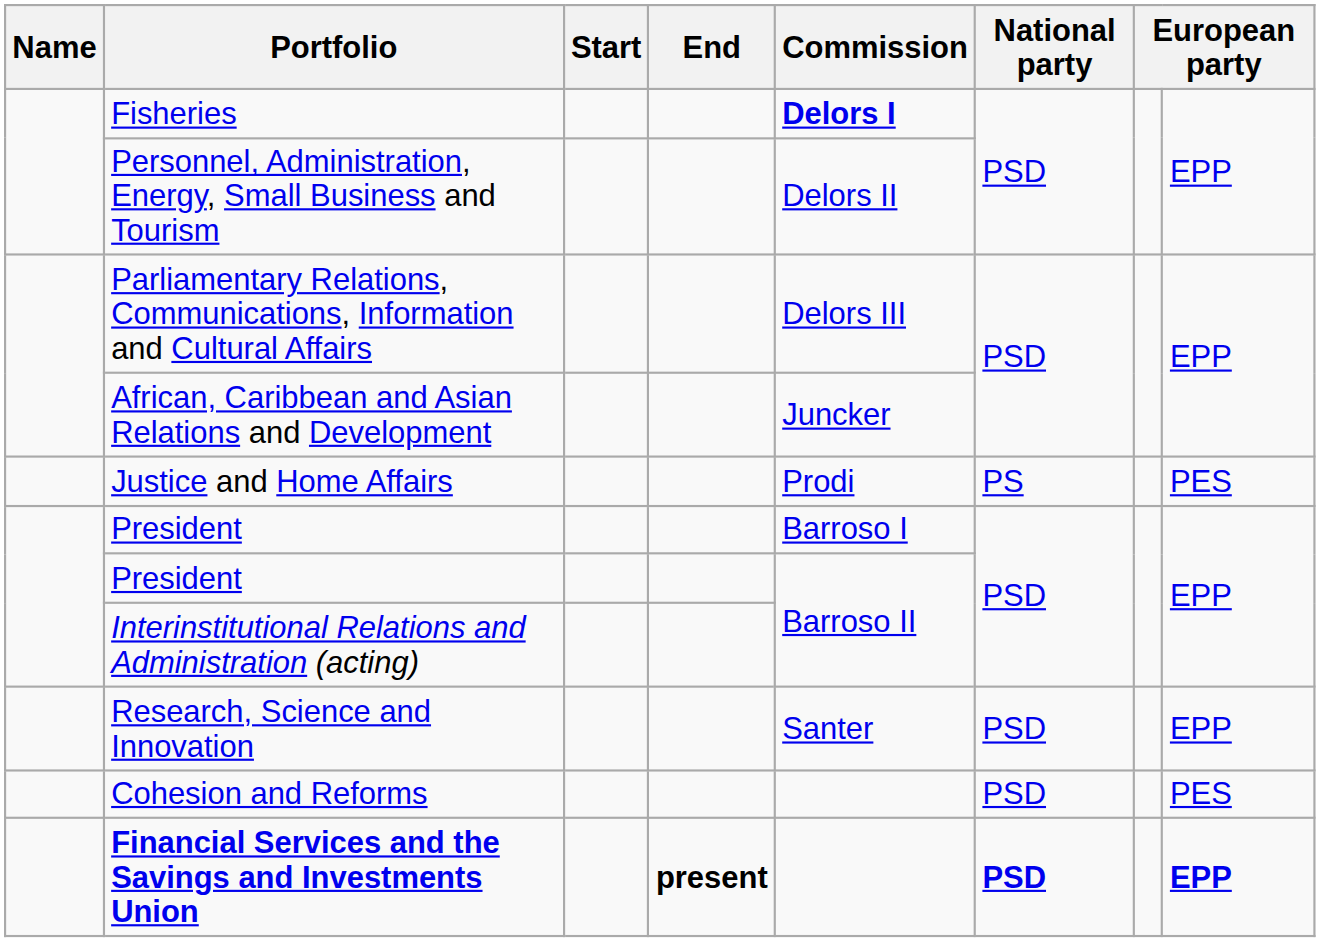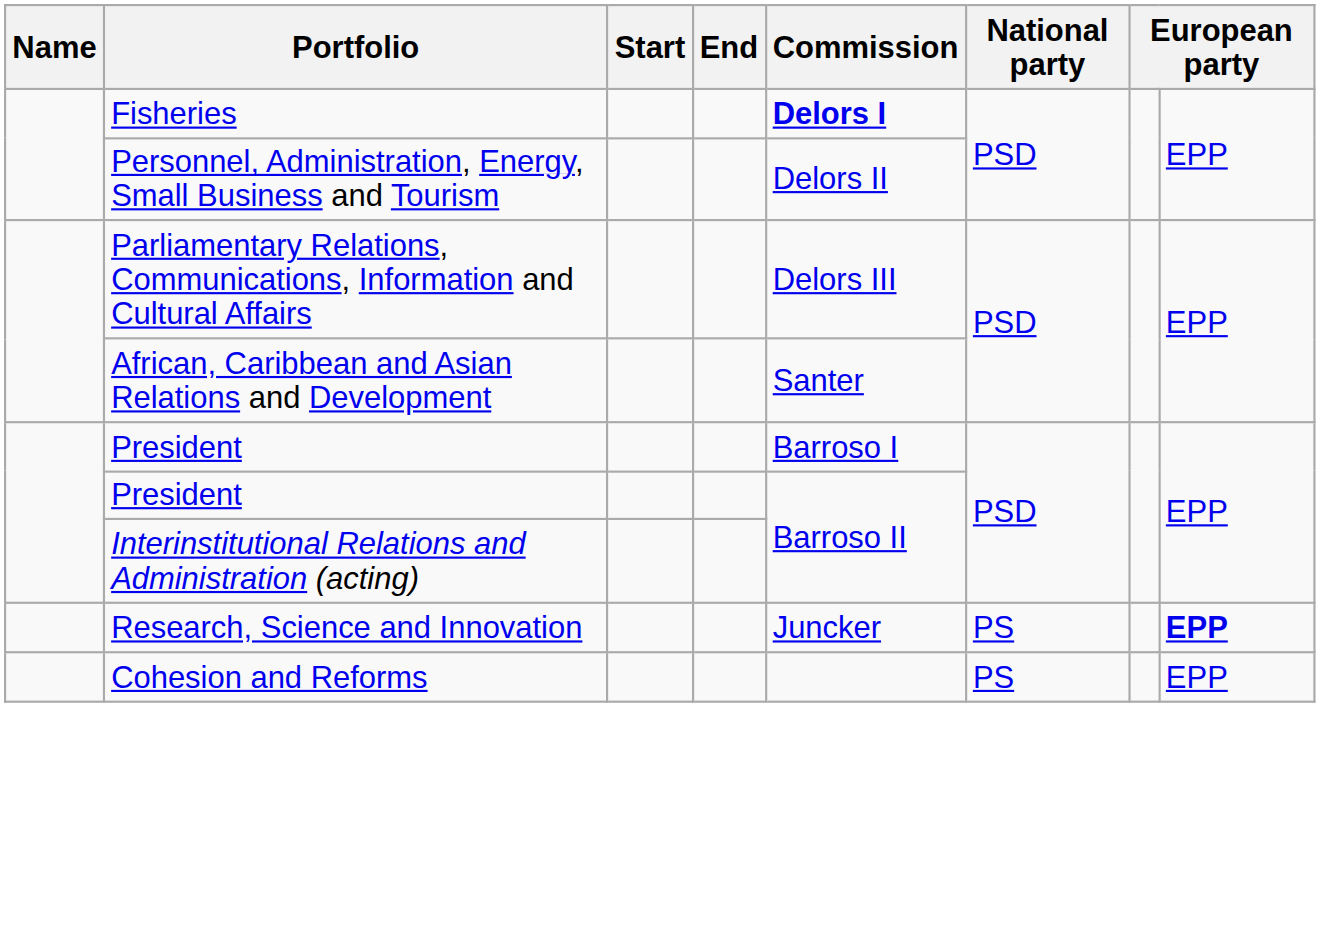(836, 415) Juncker -> (818, 380) Santer
- row: (282, 481)
(828, 728) Santer -> (827, 628) Juncker
(1014, 728) PSD -> (994, 628) PS
(1201, 728) normal -> (1197, 628) bold
(1014, 794) PSD -> (994, 677) PS
(1201, 794) PES -> (1197, 677) EPP
- row: (305, 878)
